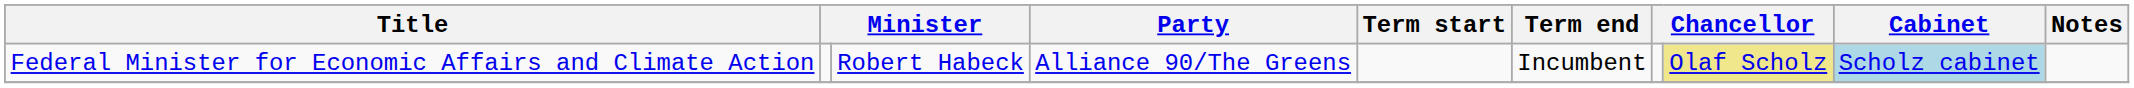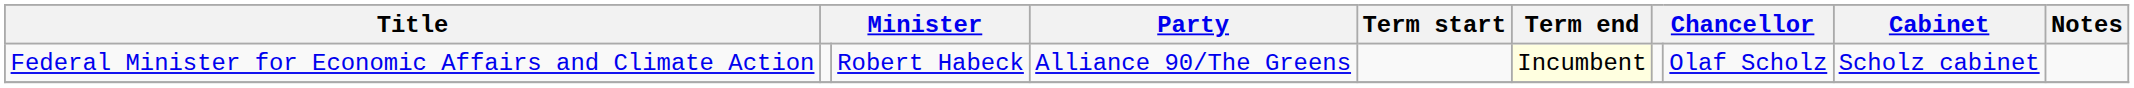(1582, 63) no background -> (1582, 63) lightyellow background
(1748, 63) khaki background -> (1748, 63) no background
(1939, 63) lightblue background -> (1939, 63) no background
